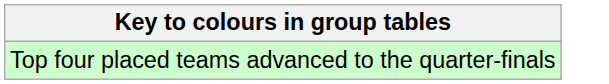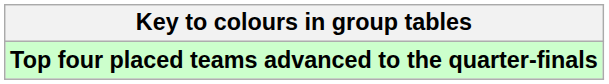(283, 60) normal -> (304, 60) bold
